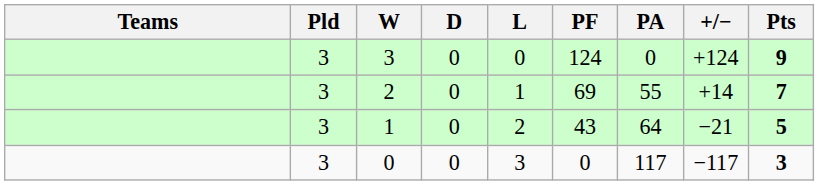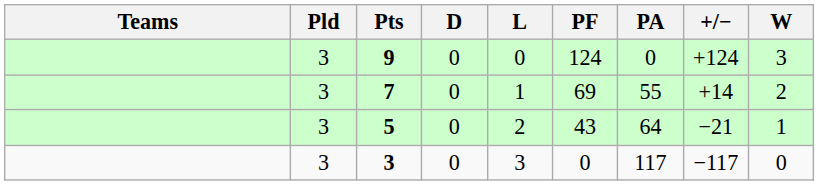columns swapped: (389, 22) <-> (781, 22)
